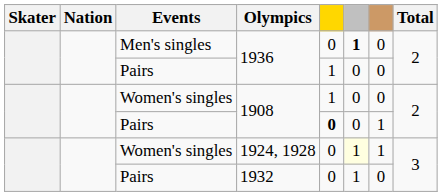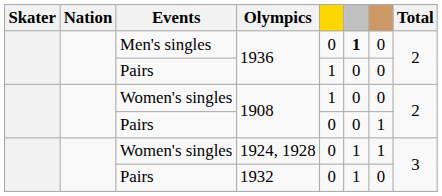(332, 124) bold -> (332, 124) normal
(356, 151) lightyellow background -> (356, 151) no background
